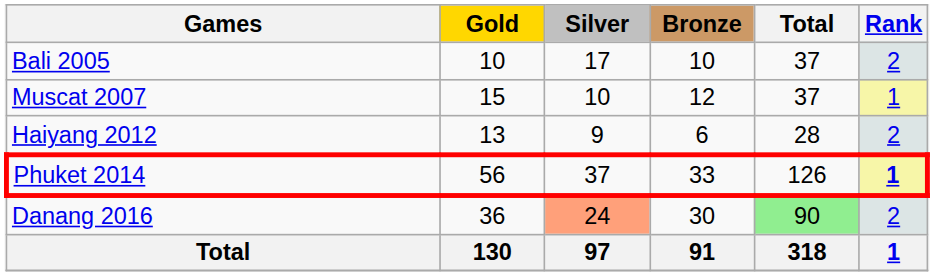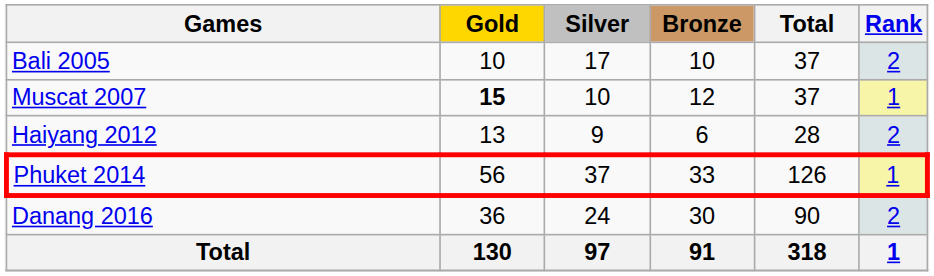(492, 98) normal -> (492, 98) bold
(893, 175) bold -> (893, 175) normal
(597, 215) lightsalmon background -> (597, 215) no background
(807, 215) lightgreen background -> (807, 215) no background
